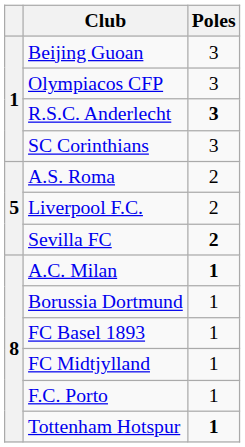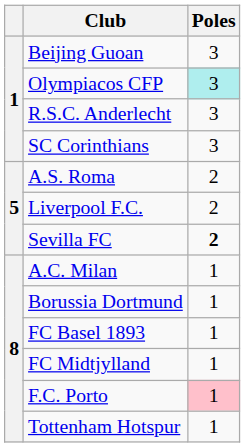(214, 83) no background -> (214, 83) paleturquoise background
(214, 114) bold -> (214, 114) normal
(214, 270) bold -> (214, 270) normal
(214, 395) no background -> (214, 395) pink background
(214, 426) bold -> (214, 426) normal
